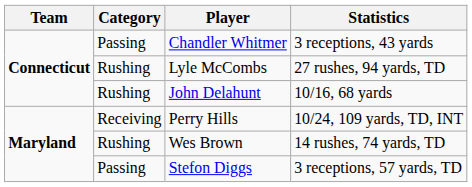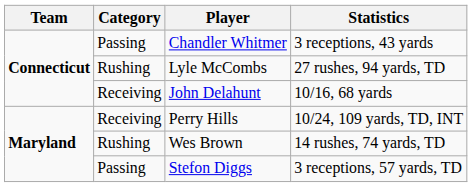(124, 93) Rushing -> (129, 93) Receiving
